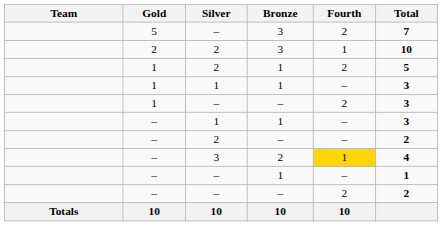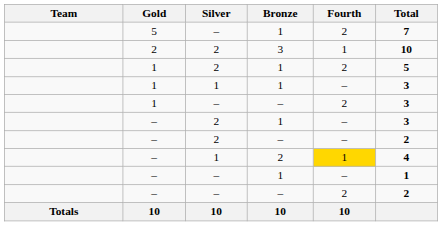(280, 31) 3 -> (280, 31) 1
(216, 121) 1 -> (216, 121) 2
(216, 157) 3 -> (216, 157) 1
